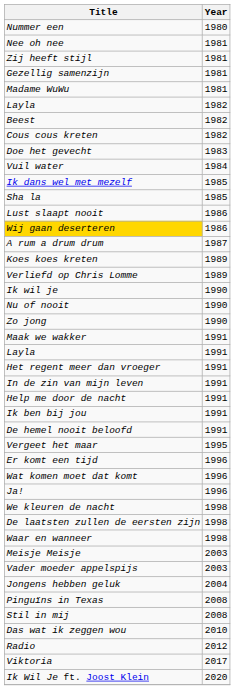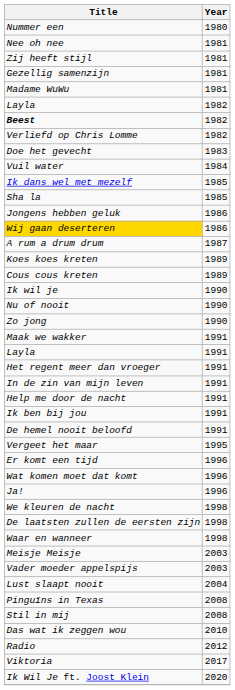(21, 120) normal -> (21, 120) bold
(52, 136) Cous cous kreten -> (72, 136) Verliefd op Chris Lomme
(55, 213) Lust slaapt nooit -> (64, 213) Jongens hebben geluk
(72, 275) Verliefd op Chris Lomme -> (52, 275) Cous cous kreten
(64, 584) Jongens hebben geluk -> (55, 584) Lust slaapt nooit
